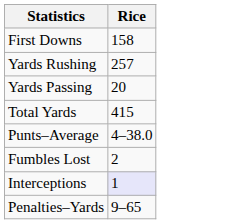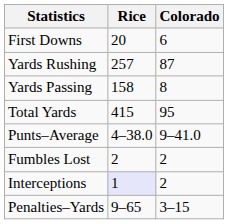+ column: (189, 16)
(122, 40) 158 -> (119, 40) 20
(119, 87) 20 -> (122, 87) 158
